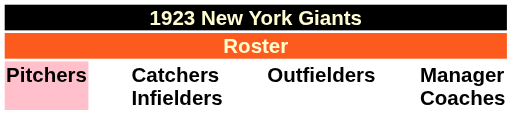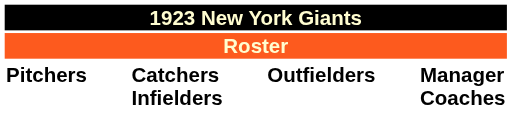(47, 74) pink background -> (47, 74) no background
